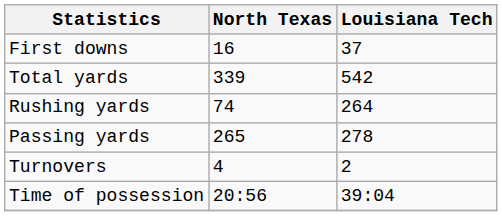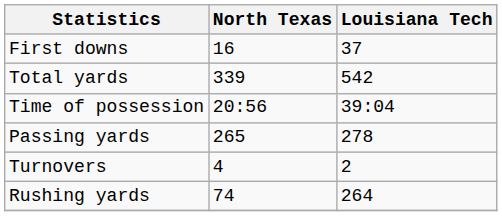rows swapped: (79, 108) <-> (107, 196)
